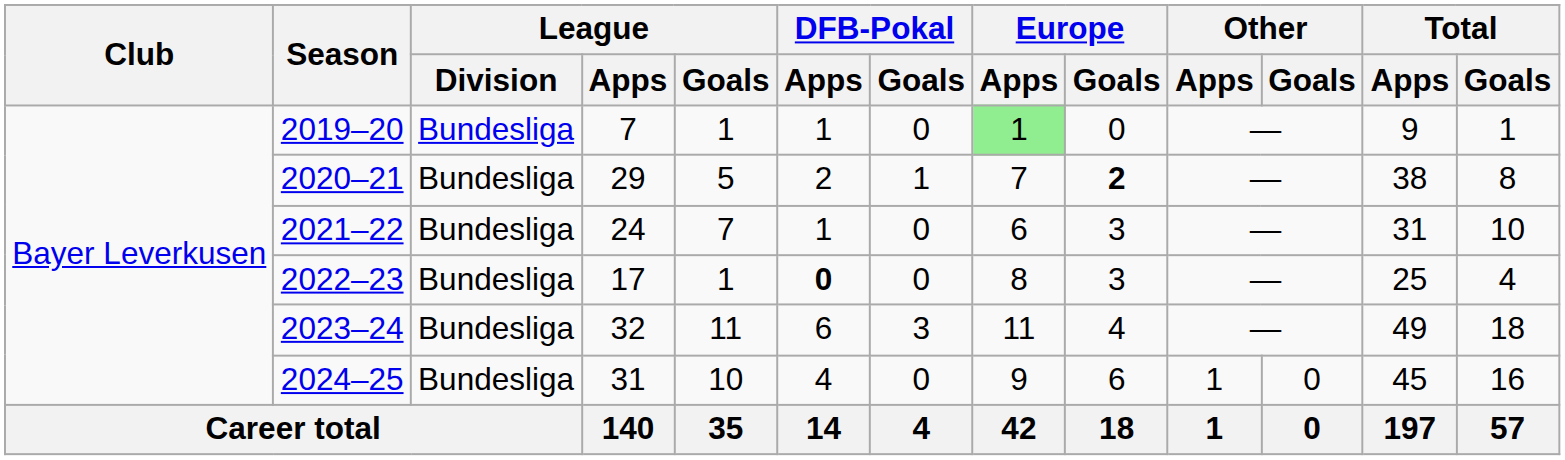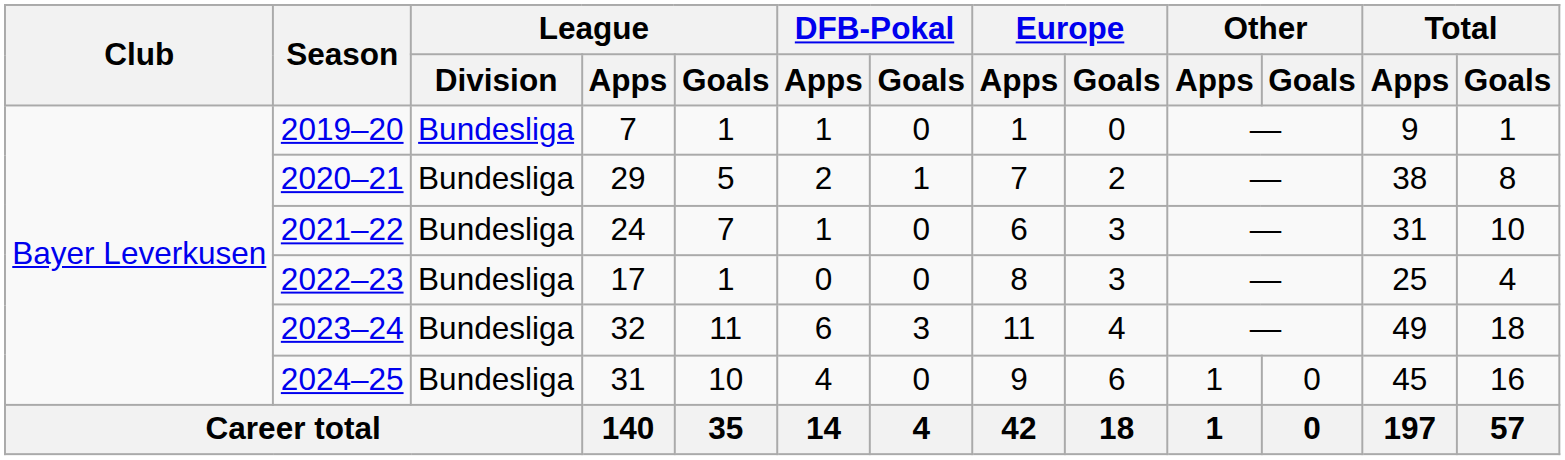(1019, 129) lightgreen background -> (1019, 129) no background
(1117, 179) bold -> (1117, 179) normal
(823, 279) bold -> (823, 279) normal
